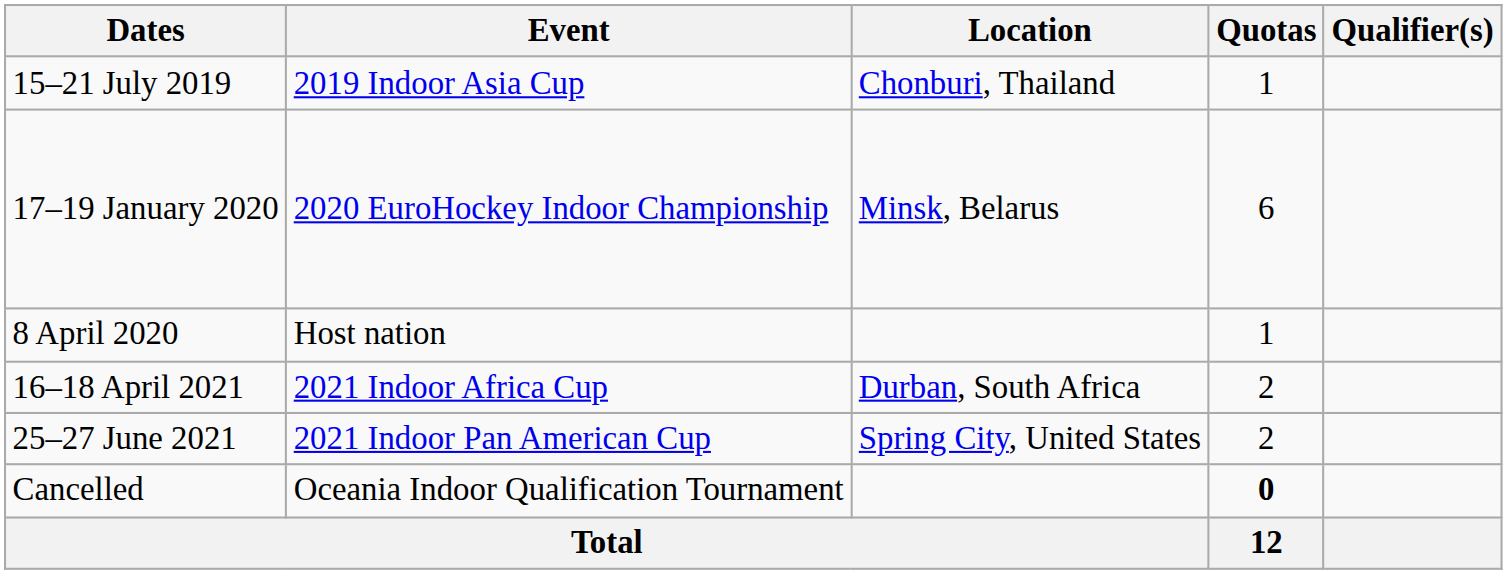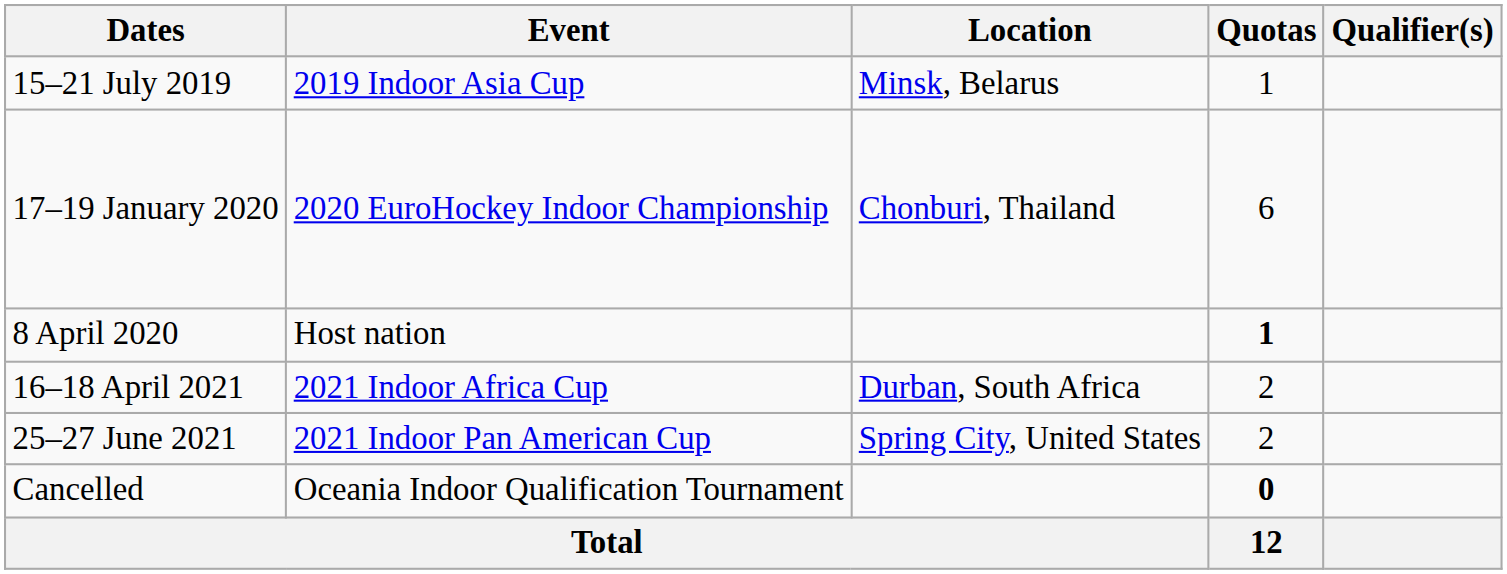(987, 82) Chonburi, Thailand -> (959, 82) Minsk, Belarus
(959, 208) Minsk, Belarus -> (987, 208) Chonburi, Thailand
(1266, 334) normal -> (1266, 334) bold
